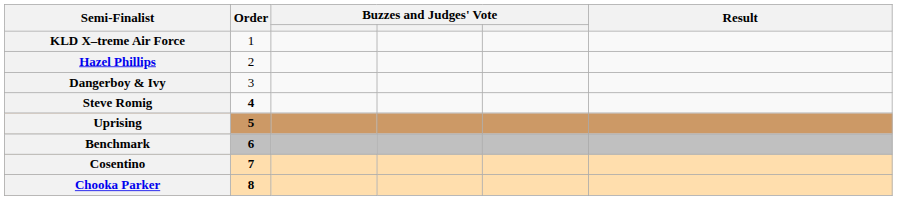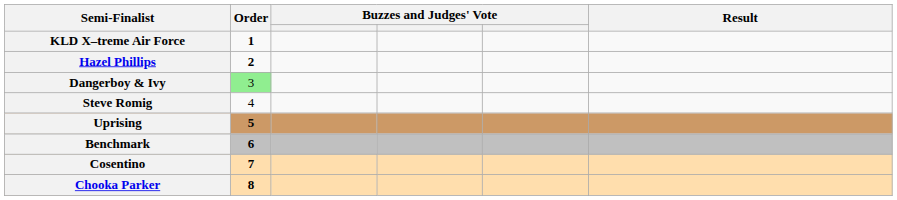(251, 41) normal -> (251, 41) bold
(251, 61) normal -> (251, 61) bold
(251, 82) no background -> (251, 82) lightgreen background
(251, 102) bold -> (251, 102) normal
